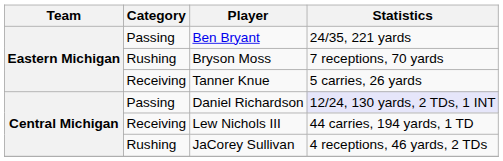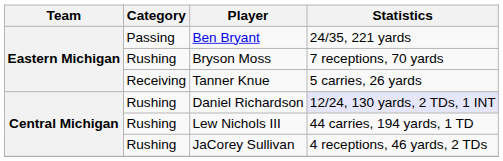(151, 102) Passing -> (151, 102) Rushing
(156, 123) Receiving -> (151, 123) Rushing
